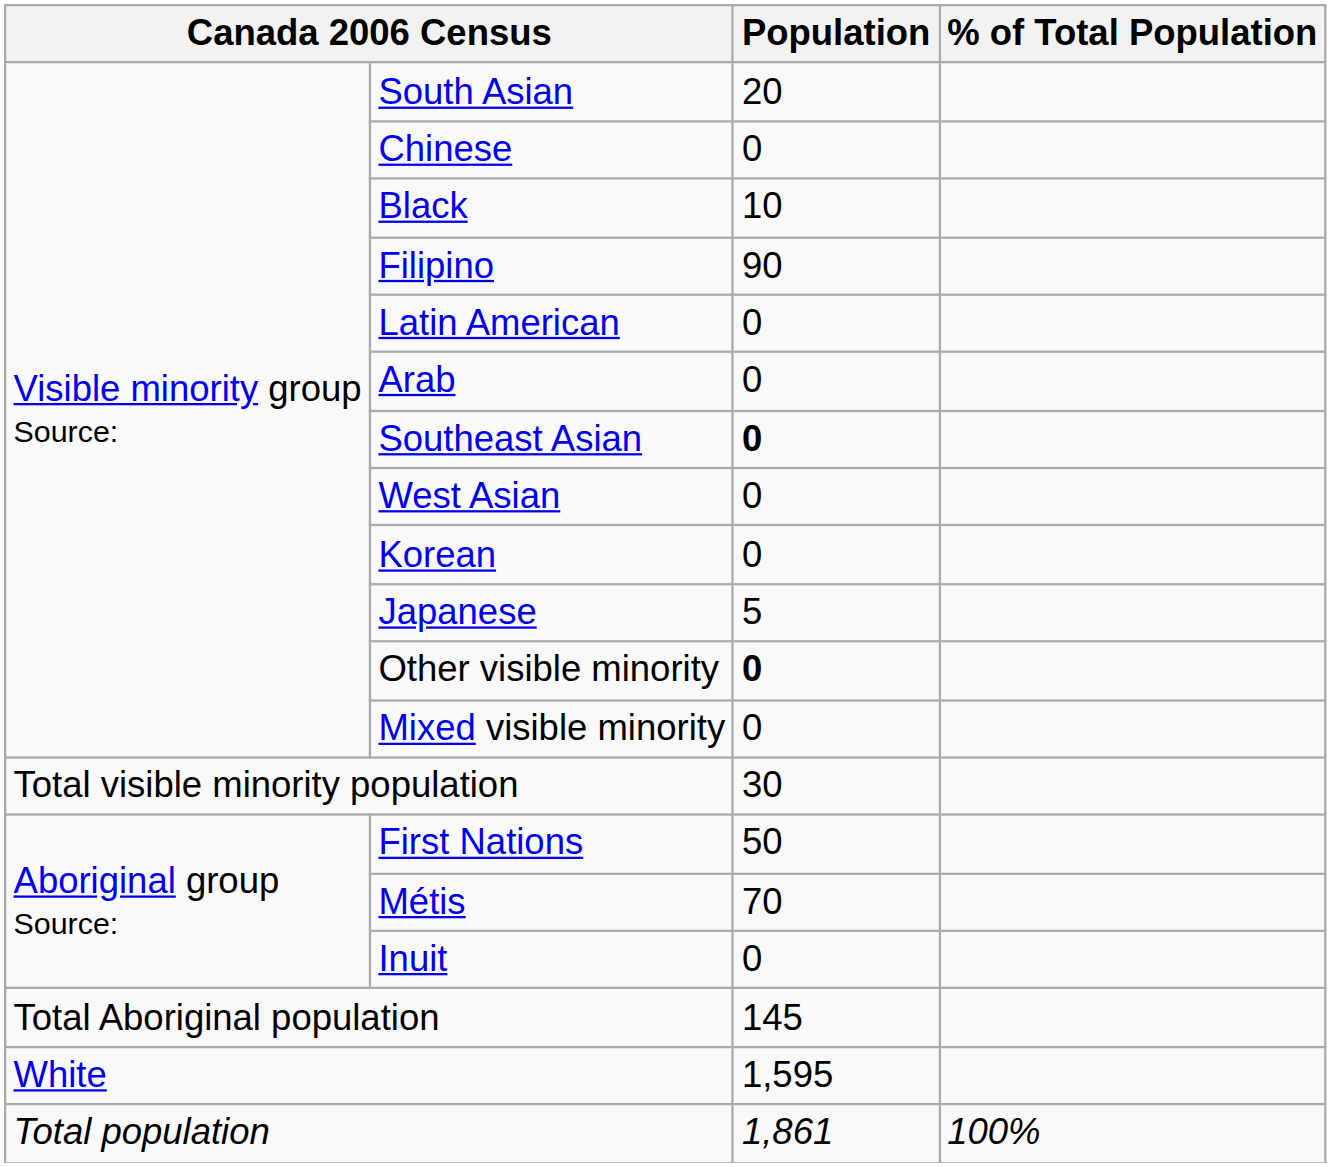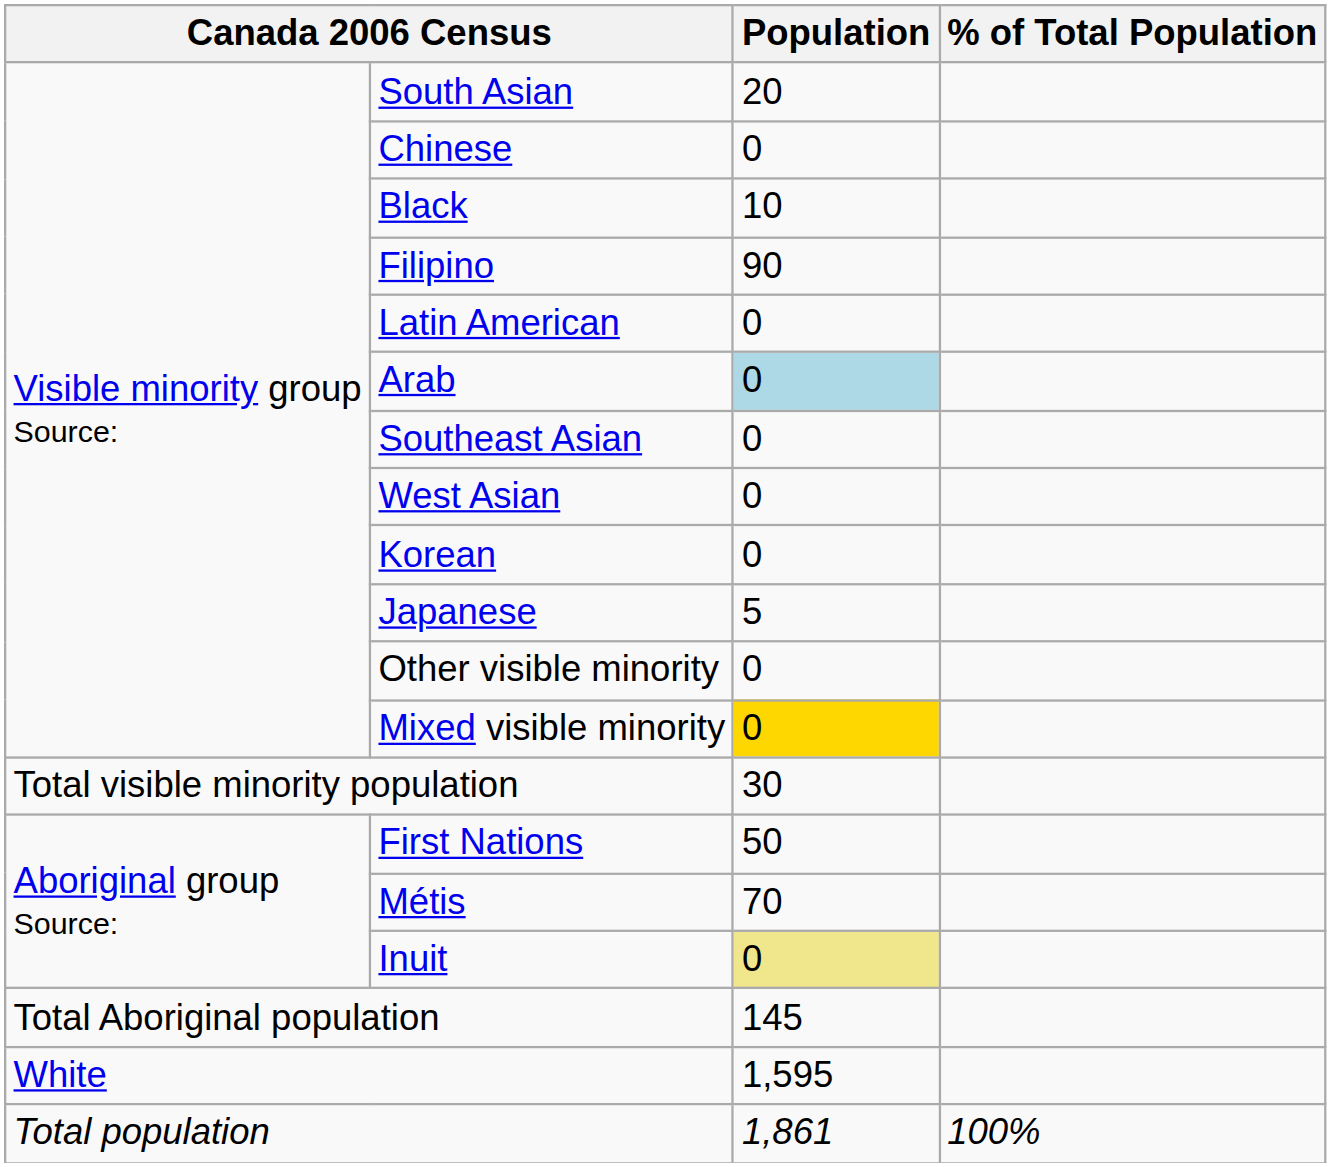(752, 380) no background -> (752, 380) lightblue background
(752, 438) bold -> (752, 438) normal
(752, 669) bold -> (752, 669) normal
(752, 727) no background -> (752, 727) gold background
(752, 959) no background -> (752, 959) khaki background
